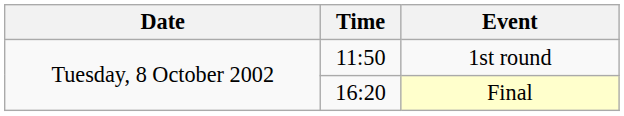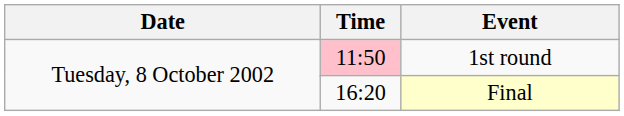(361, 57) no background -> (361, 57) pink background
